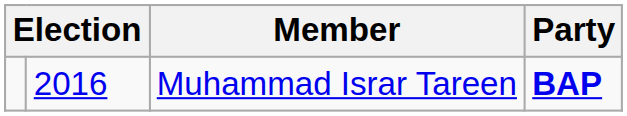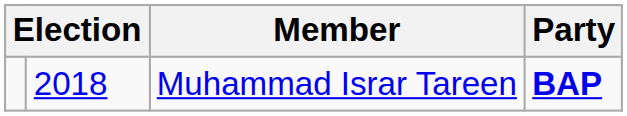(71, 83) 2016 -> (71, 83) 2018
